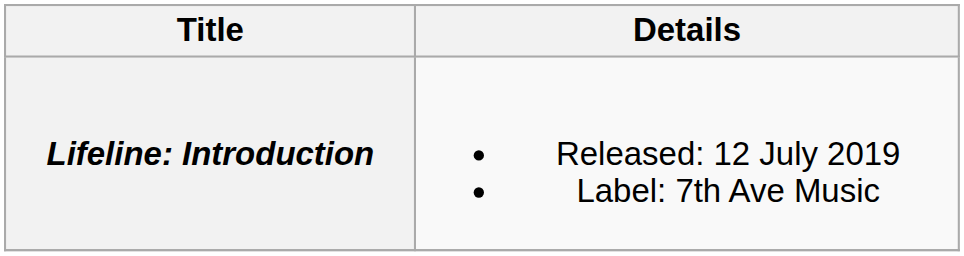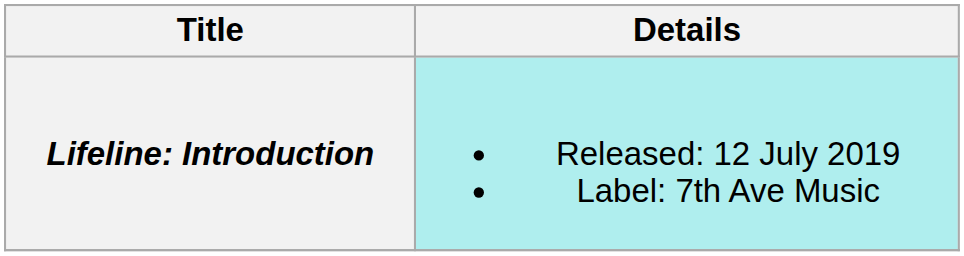(687, 172) no background -> (687, 172) paleturquoise background
